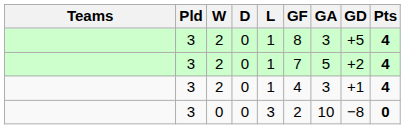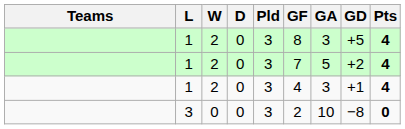columns swapped: (191, 16) <-> (271, 16)
